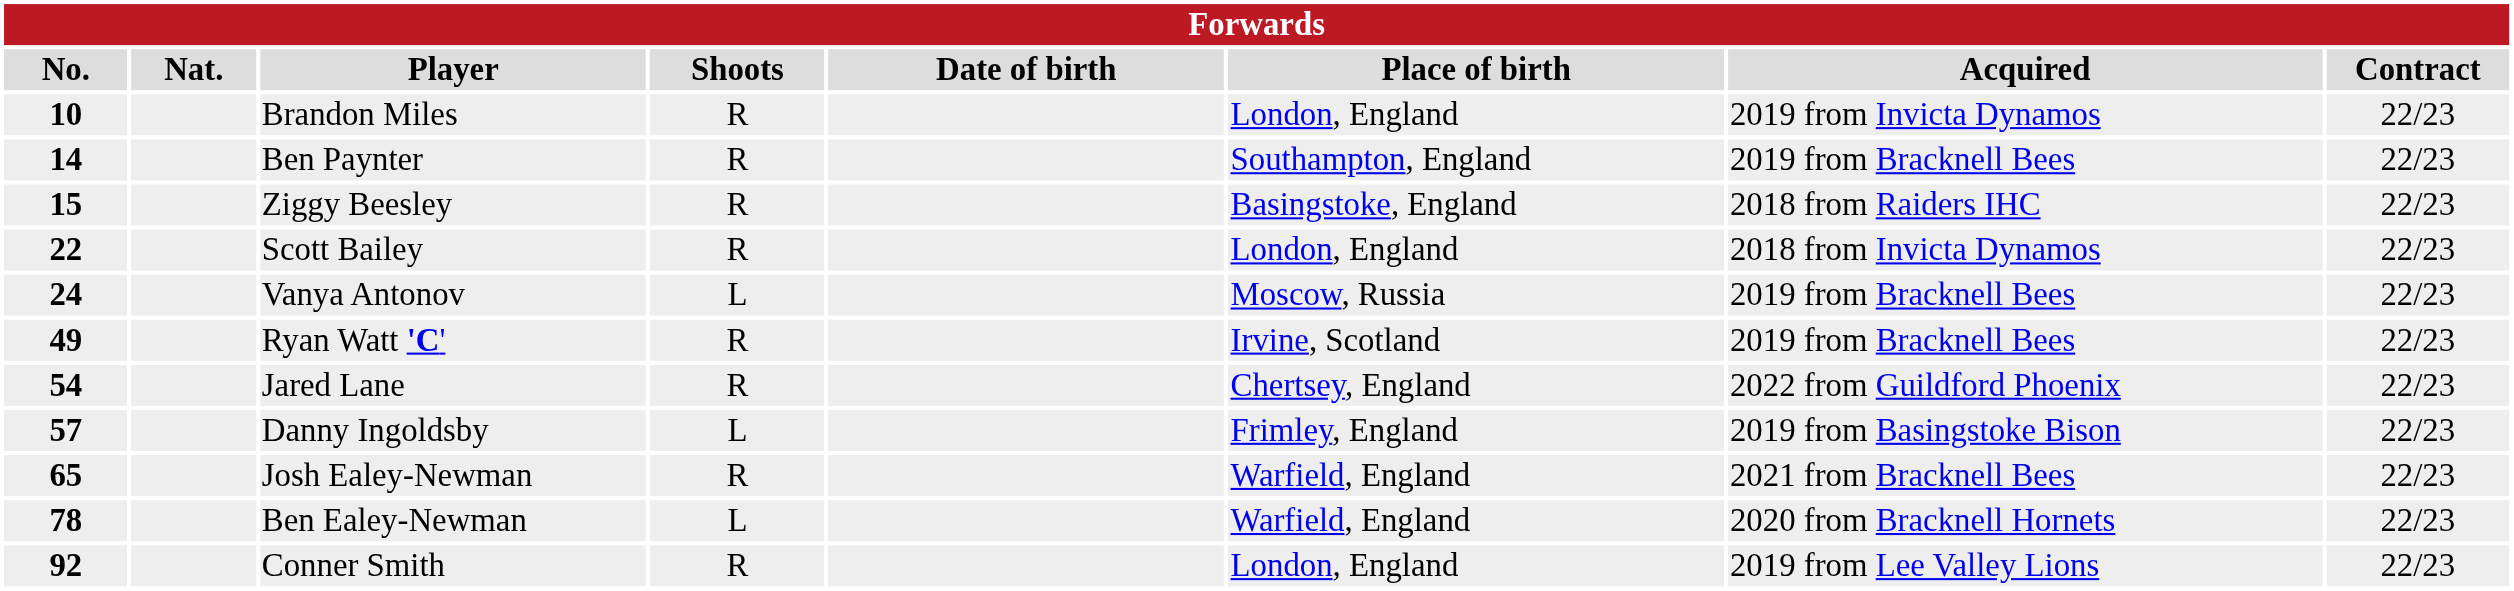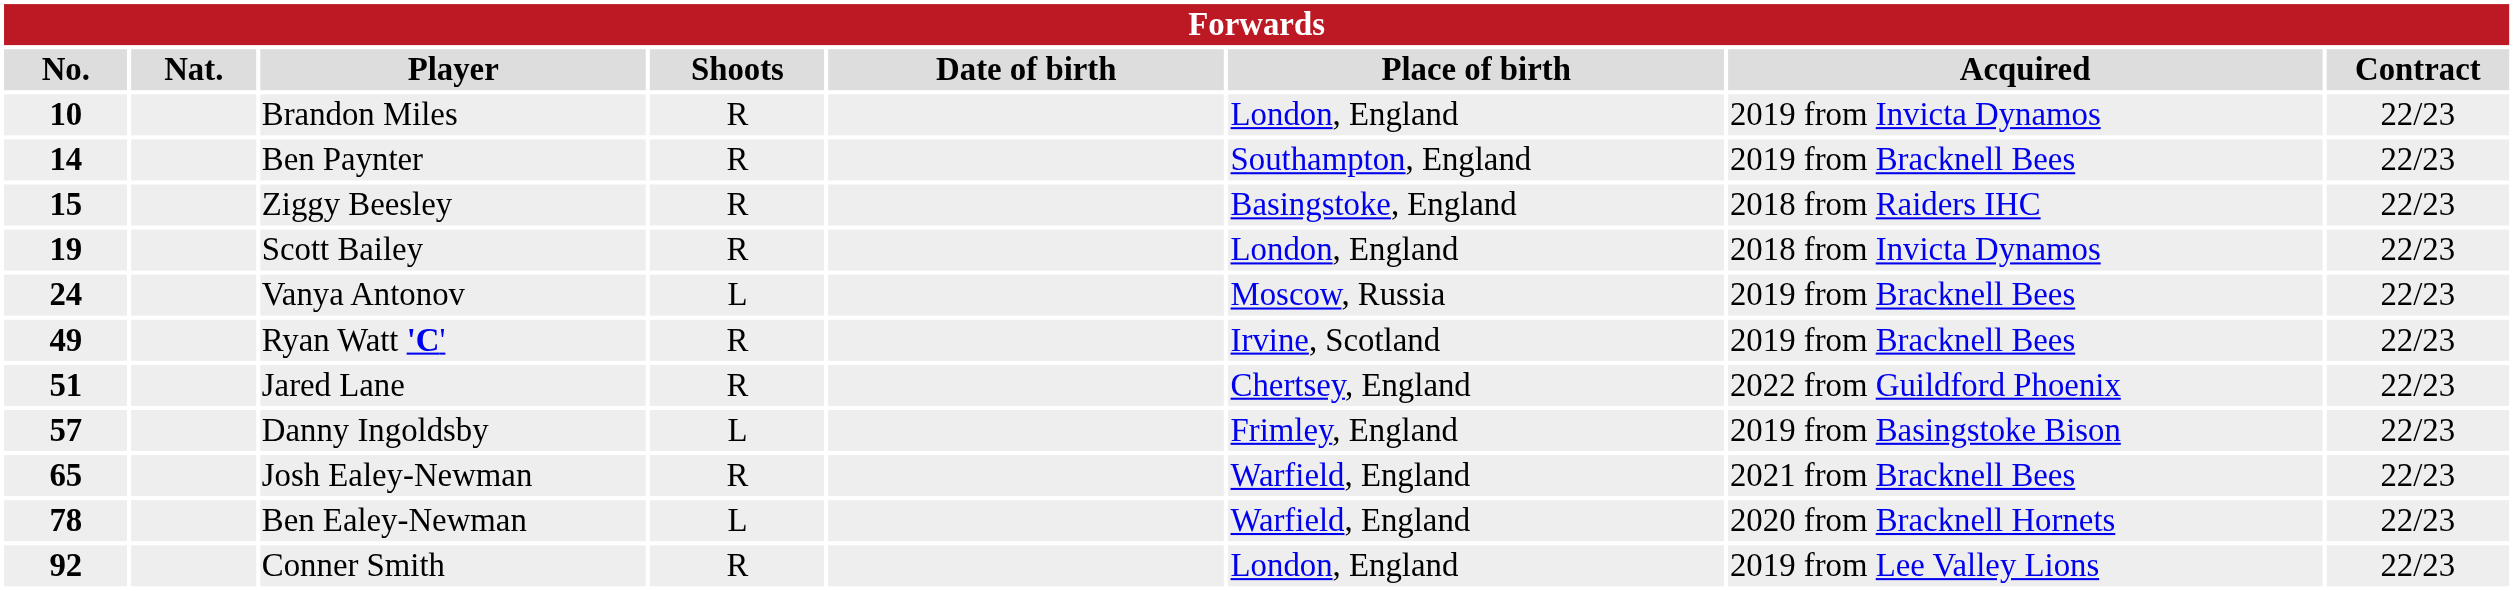(66, 249) 22 -> (66, 249) 19
(66, 384) 54 -> (66, 384) 51
